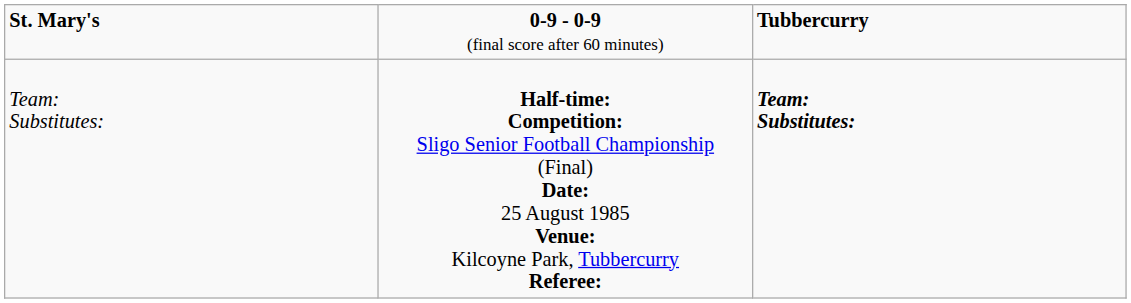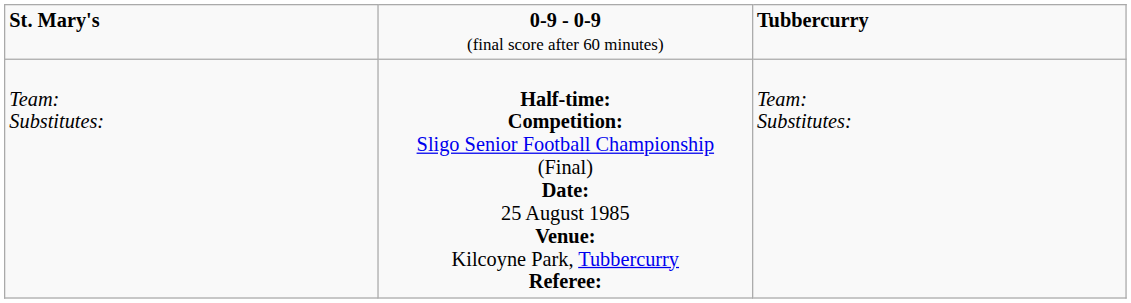(806, 109) bold -> (804, 109) normal
